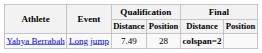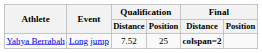(129, 41) 7.49 -> (129, 41) 7.52
(164, 41) 28 -> (164, 41) 25
